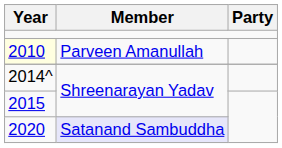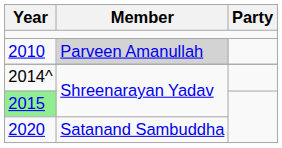(27, 51) lightyellow background -> (27, 51) no background
(132, 51) no background -> (132, 51) lightgrey background
(27, 103) no background -> (27, 103) lightgreen background
(142, 129) lavender background -> (142, 129) no background
